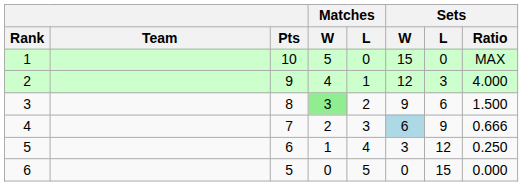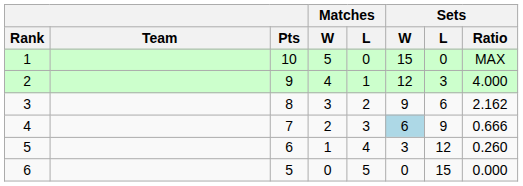(328, 104) lightgreen background -> (328, 104) no background
(490, 104) 1.500 -> (490, 104) 2.162
(490, 148) 0.250 -> (490, 148) 0.260
